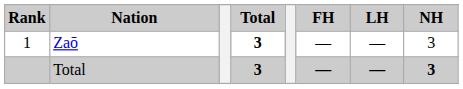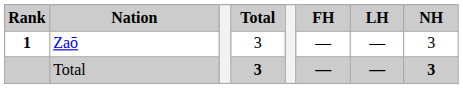(27, 43) normal -> (27, 43) bold
(258, 43) bold -> (258, 43) normal
